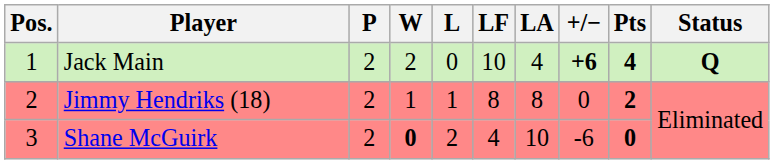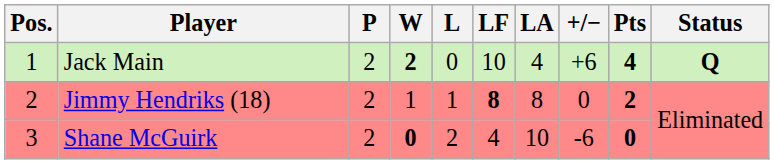(411, 61) normal -> (411, 61) bold
(584, 61) bold -> (584, 61) normal
(494, 100) normal -> (494, 100) bold
